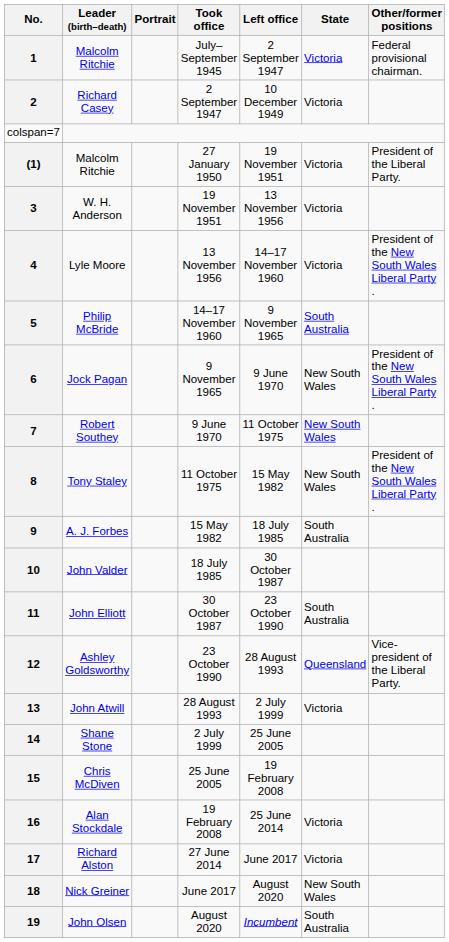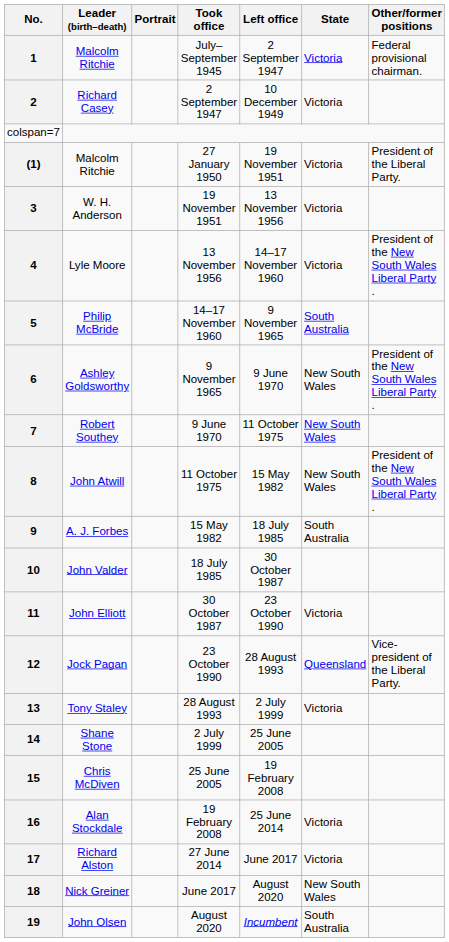(97, 380) Jock Pagan -> (97, 380) Ashley Goldsworthy
(97, 481) Tony Staley -> (97, 481) John Atwill
(327, 614) South Australia -> (323, 614) Victoria
(97, 664) Ashley Goldsworthy -> (97, 664) Jock Pagan
(97, 708) John Atwill -> (97, 708) Tony Staley
